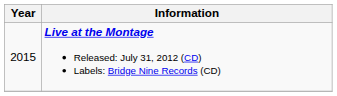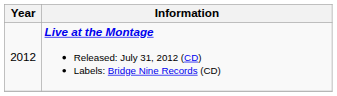(23, 57) 2015 -> (23, 57) 2012
